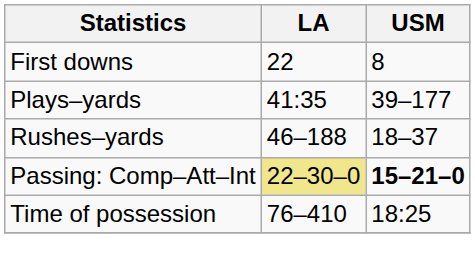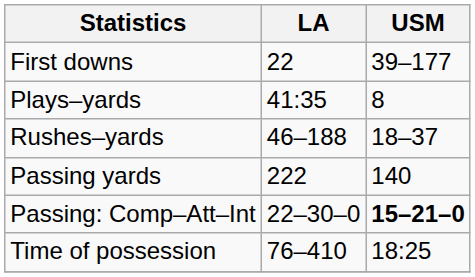(378, 61) 8 -> (411, 61) 39–177
(411, 99) 39–177 -> (378, 99) 8
+ row: (86, 175)
(314, 175) khaki background -> (314, 213) no background
